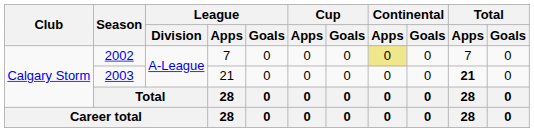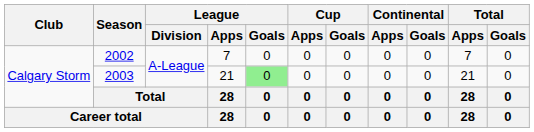(387, 55) khaki background -> (387, 55) no background
(267, 76) no background -> (267, 76) lightgreen background
(468, 76) bold -> (468, 76) normal
